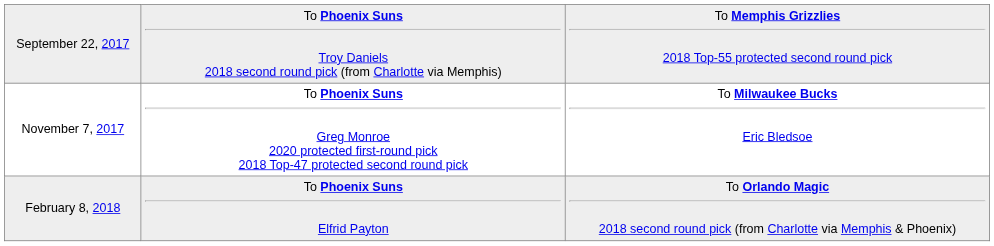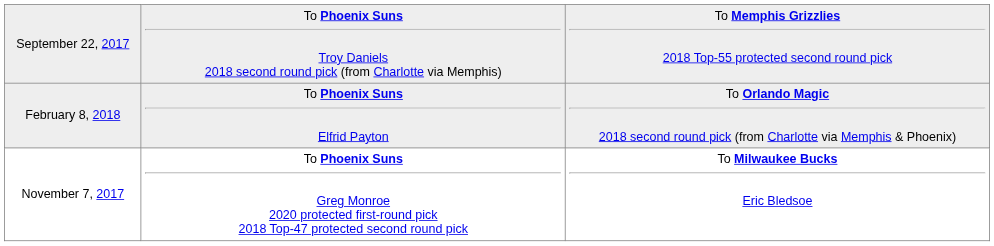rows swapped: (73, 129) <-> (73, 208)
